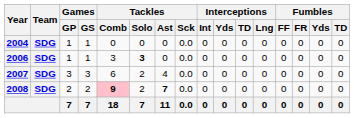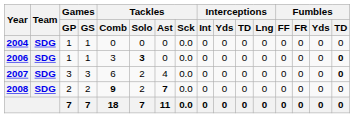(341, 58) normal -> (341, 58) bold
(341, 74) normal -> (341, 74) bold
(113, 89) pink background -> (113, 89) no background
